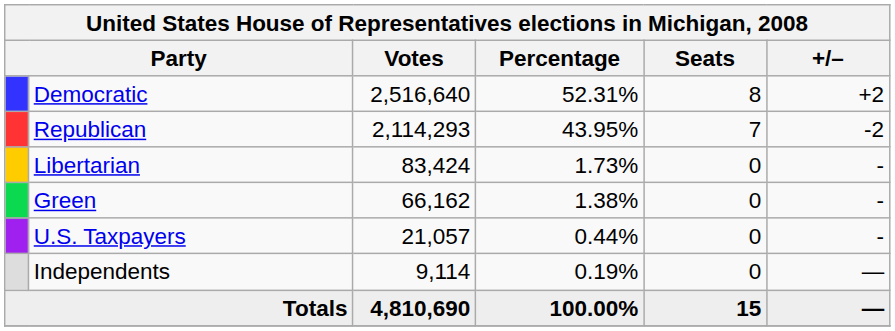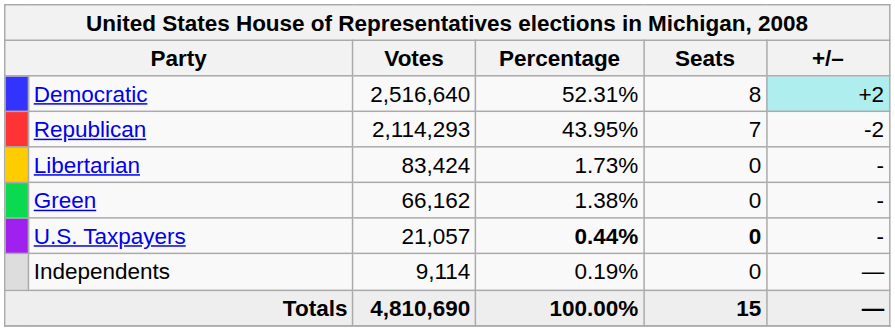(871, 94) no background -> (871, 94) paleturquoise background
(606, 236) normal -> (606, 236) bold
(755, 236) normal -> (755, 236) bold
